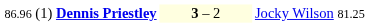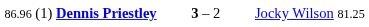(206, 13) lightyellow background -> (206, 13) no background
